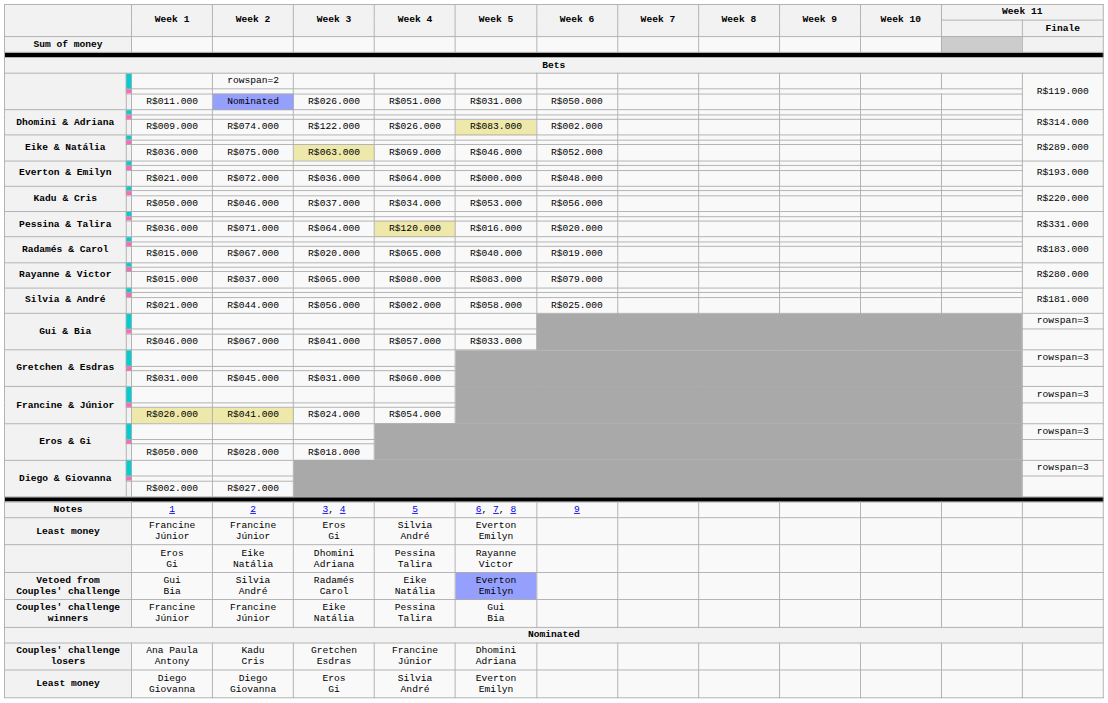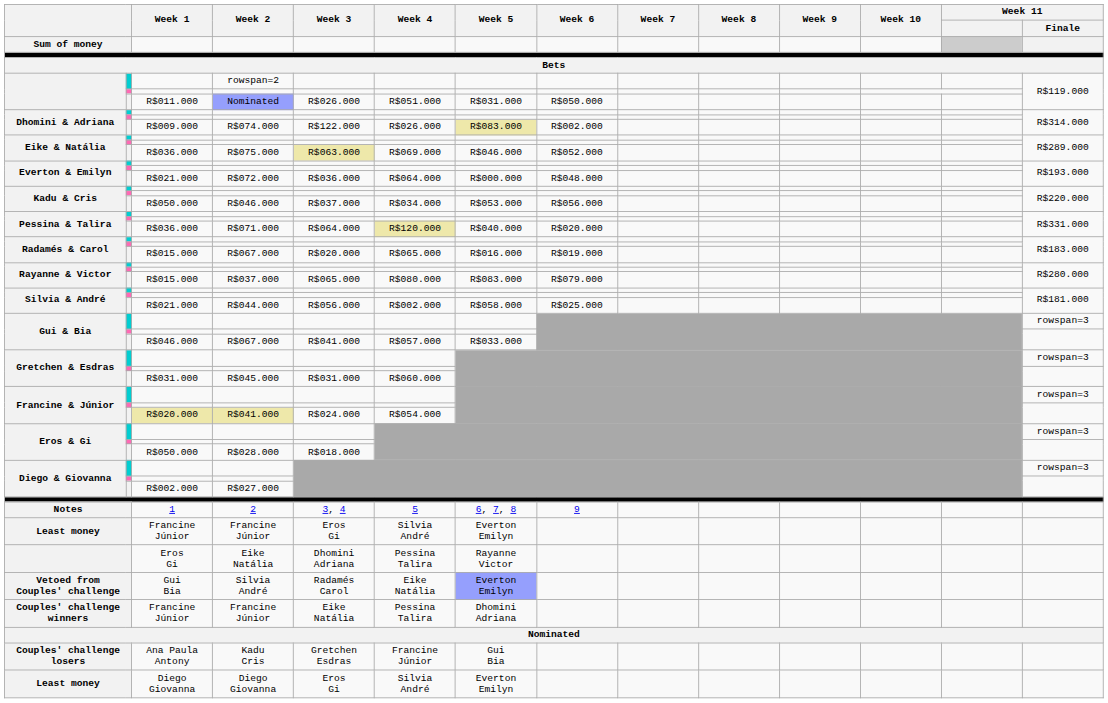(496, 229) R$016.000 -> (496, 229) R$040.000
(496, 254) R$040.000 -> (496, 254) R$016.000
(496, 613) Gui Bia -> (496, 613) Dhomini Adriana
(496, 656) Dhomini Adriana -> (496, 656) Gui Bia
